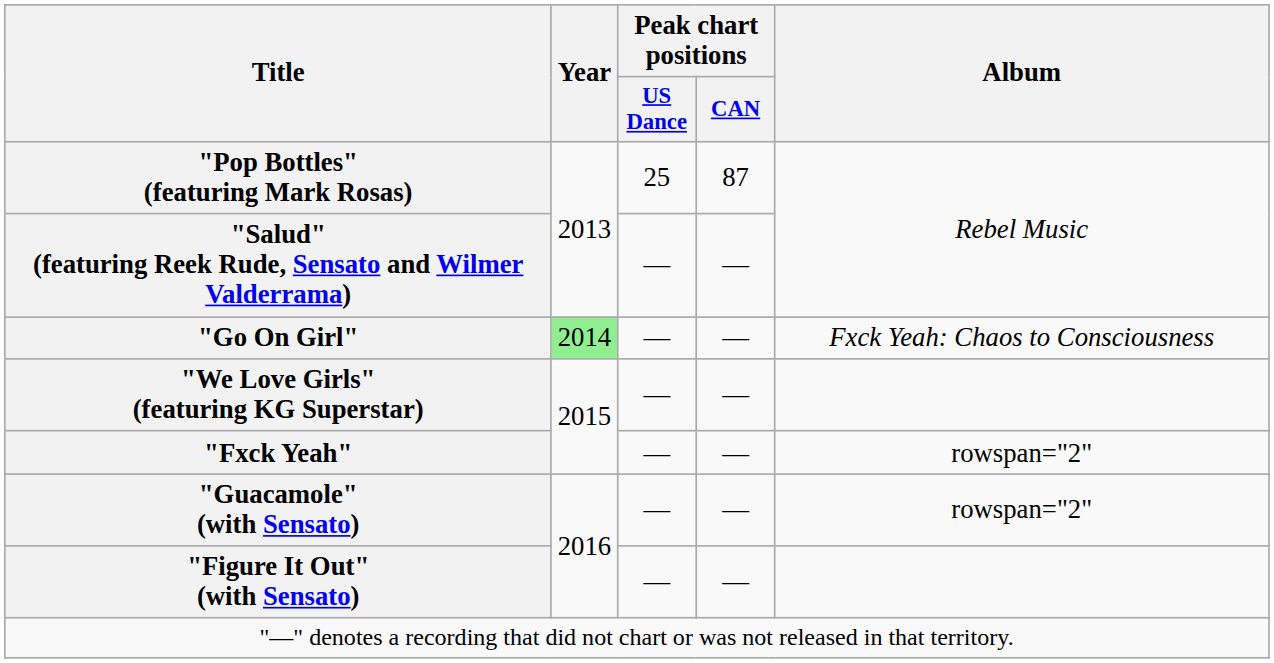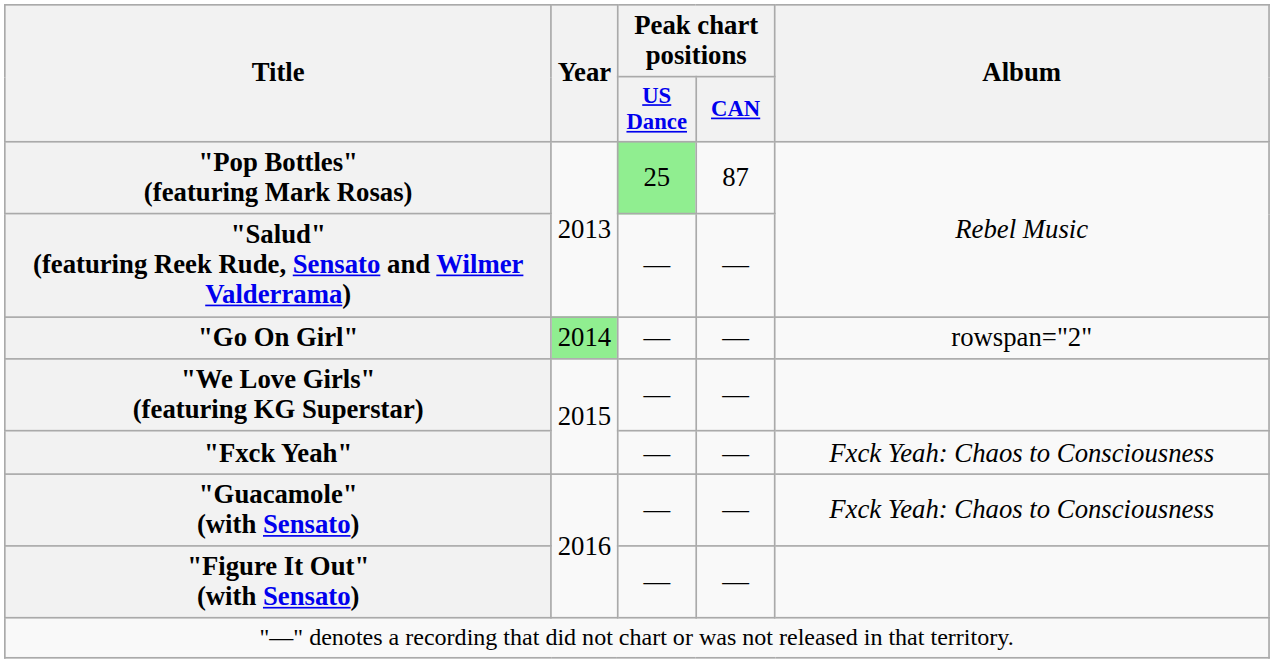(657, 177) no background -> (657, 177) lightgreen background
(1022, 337) Fxck Yeah: Chaos to Consciousness -> (1022, 337) rowspan="2"
(1022, 452) rowspan="2" -> (1022, 452) Fxck Yeah: Chaos to Consciousness
(1022, 509) rowspan="2" -> (1022, 509) Fxck Yeah: Chaos to Consciousness
